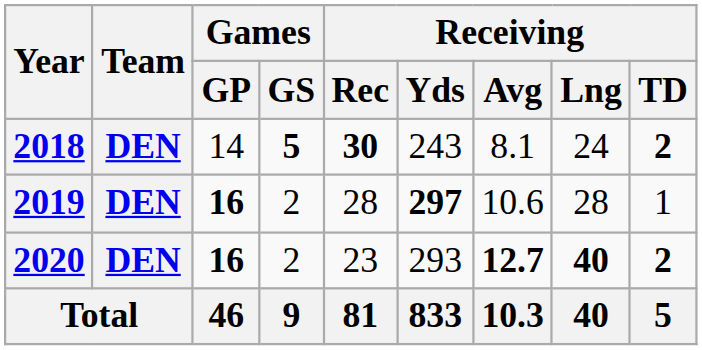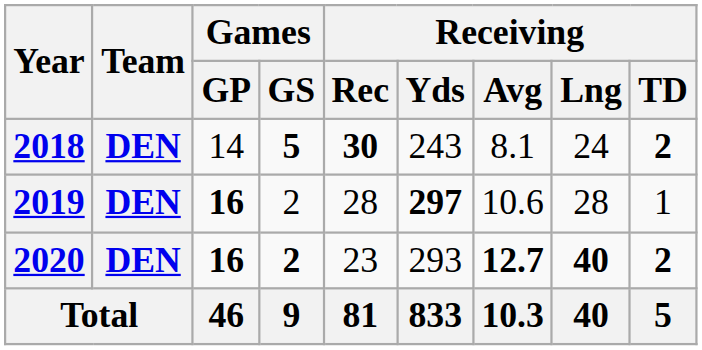(291, 259) normal -> (291, 259) bold
